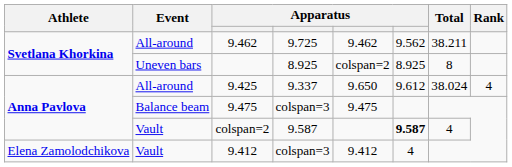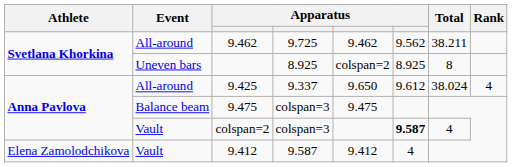(303, 129) 9.587 -> (303, 129) colspan=3
(303, 151) colspan=3 -> (303, 151) 9.587
